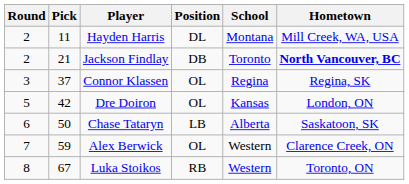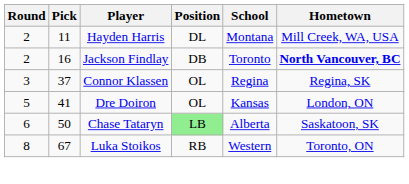(64, 59) 21 -> (64, 59) 16
(64, 102) 42 -> (64, 102) 41
(197, 124) no background -> (197, 124) lightgreen background
- row: (126, 146)
